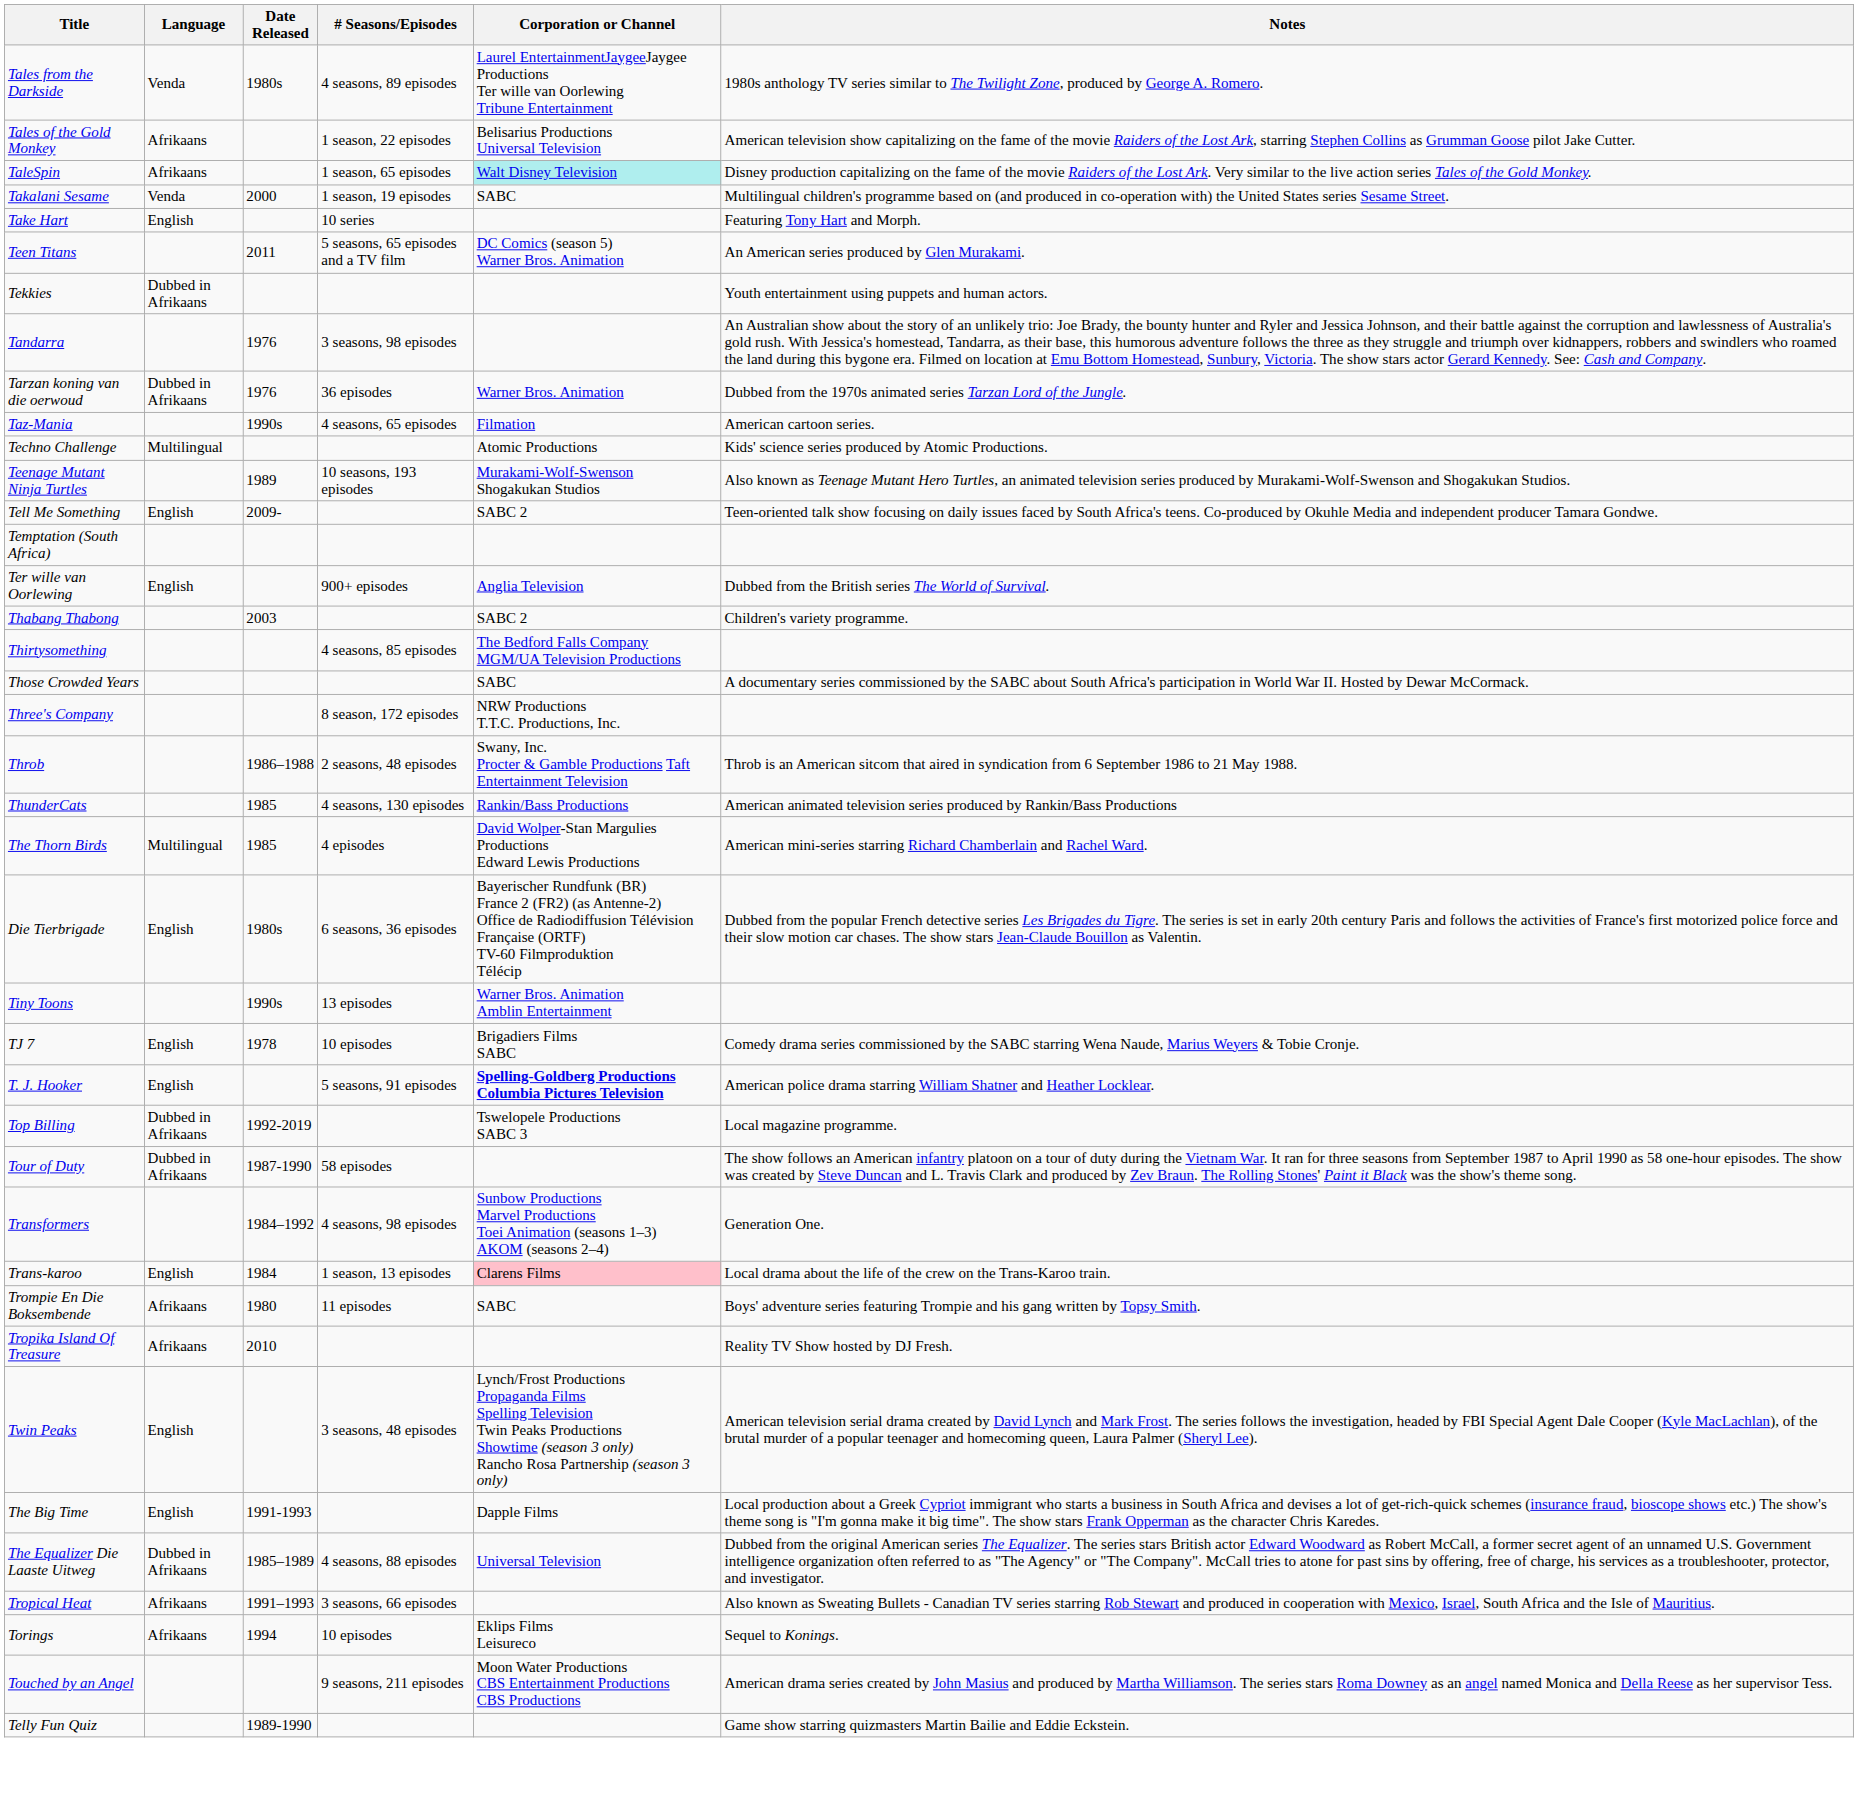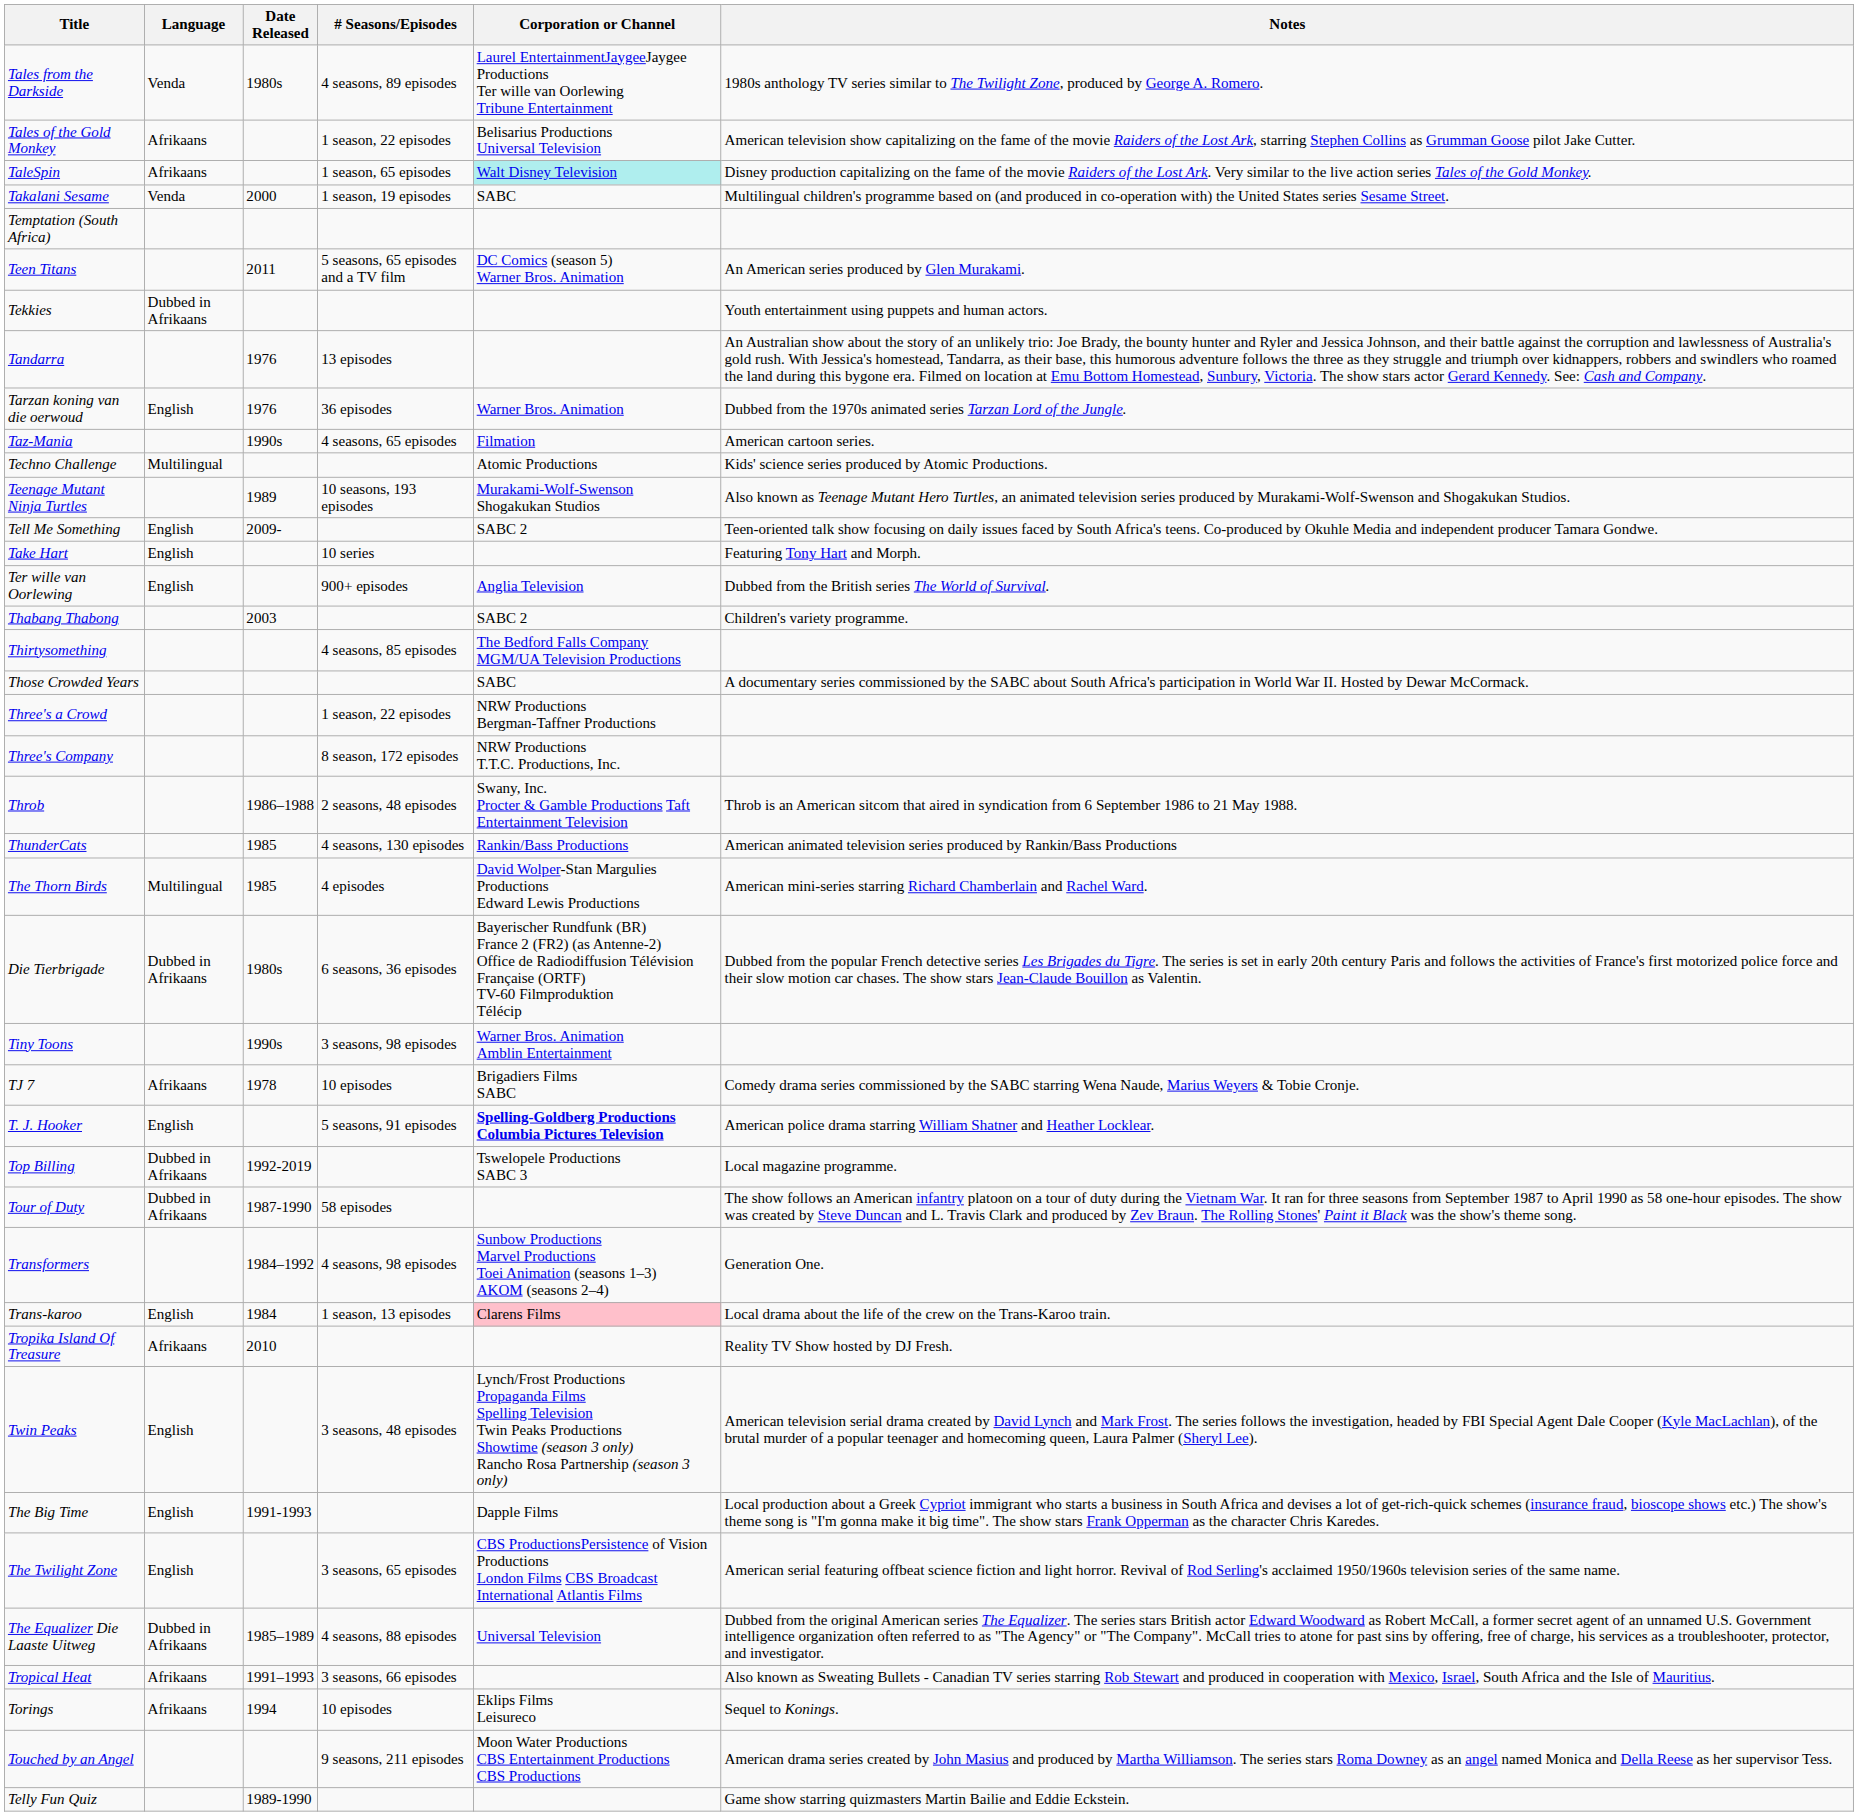rows swapped: (38, 220) <-> (63, 544)
(389, 342) 3 seasons, 98 episodes -> (357, 359) 13 episodes
(179, 391) Dubbed in Afrikaans -> (171, 408) English
+ row: (57, 714)
(171, 928) English -> (179, 969) Dubbed in Afrikaans
(357, 1003) 13 episodes -> (389, 1044) 3 seasons, 98 episodes
(171, 1044) English -> (177, 1084) Afrikaans
- row: (56, 1305)
+ row: (63, 1570)
